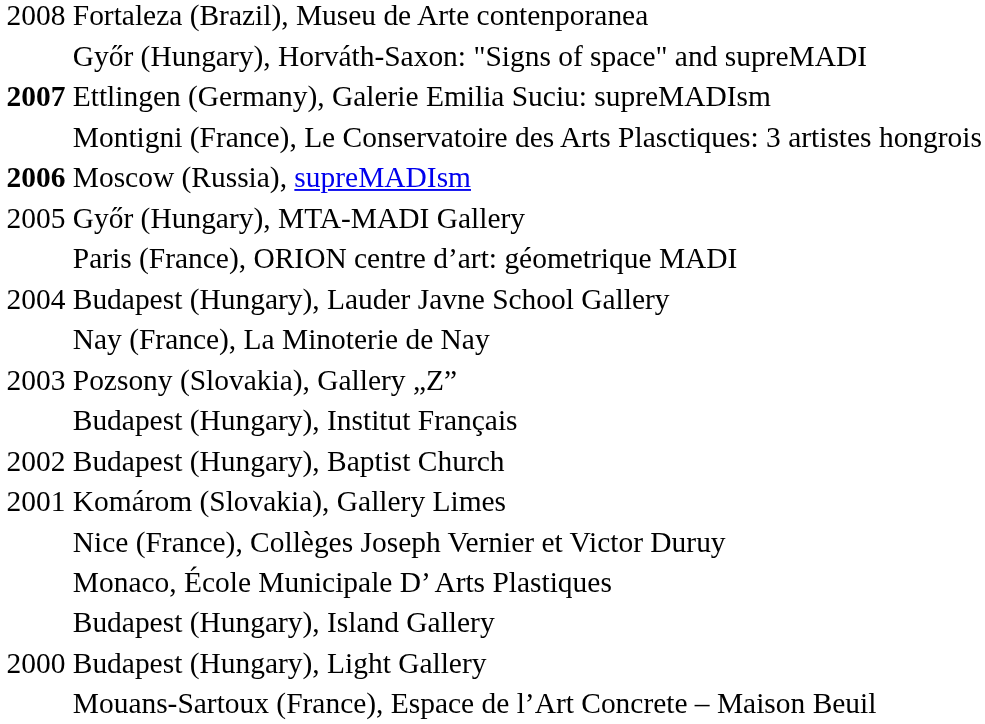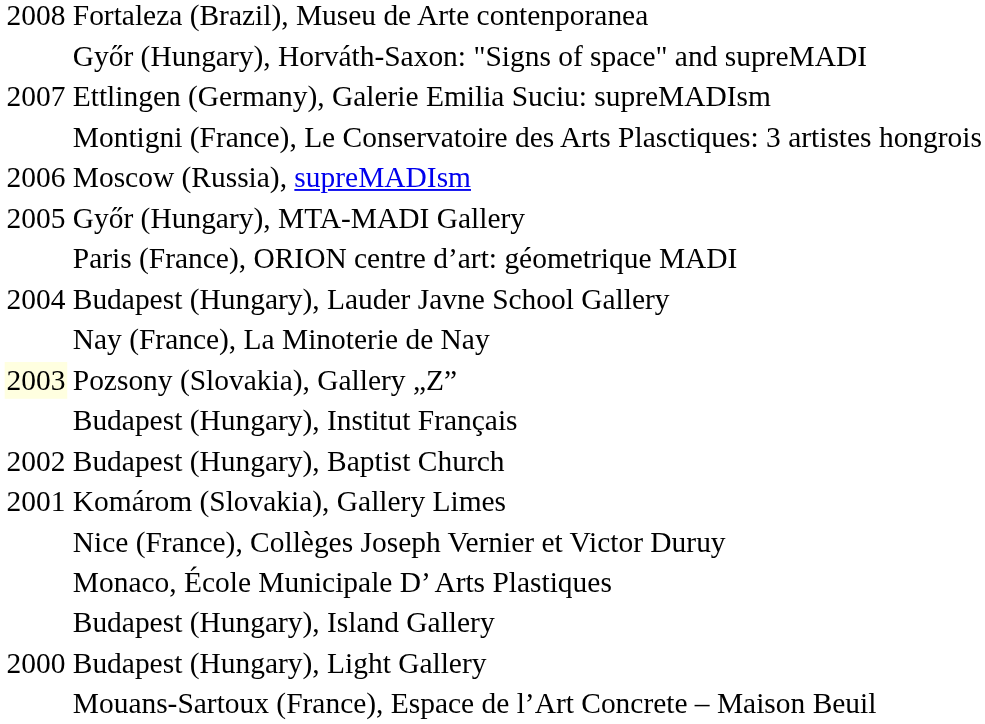(36, 96) bold -> (36, 96) normal
(36, 177) bold -> (36, 177) normal
(36, 379) no background -> (36, 379) lightyellow background
